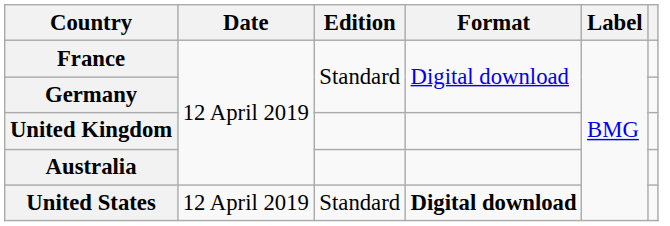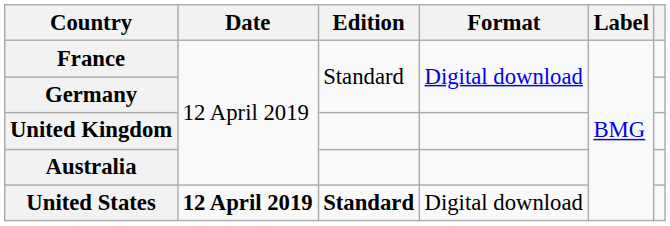(246, 202) normal -> (248, 202) bold
(360, 202) normal -> (369, 202) bold
(494, 202) bold -> (504, 202) normal
